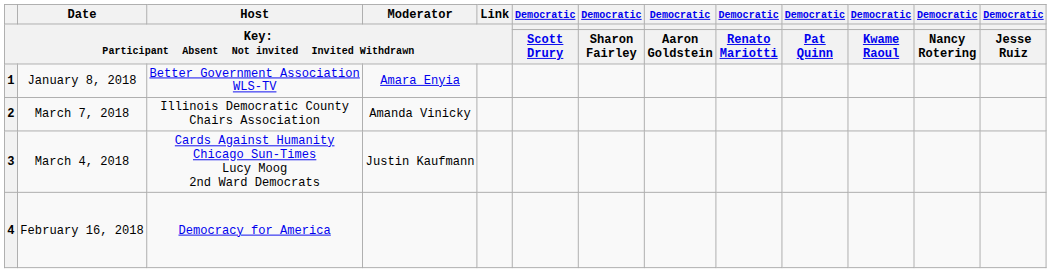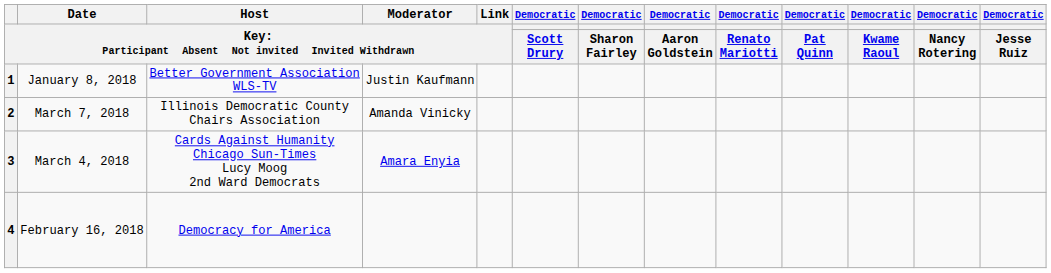(420, 80) Amara Enyia -> (420, 80) Justin Kaufmann
(420, 162) Justin Kaufmann -> (420, 162) Amara Enyia
